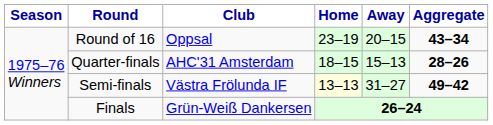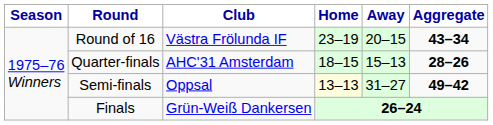(189, 39) Oppsal -> (226, 39) Västra Frölunda IF
(226, 85) Västra Frölunda IF -> (189, 85) Oppsal
